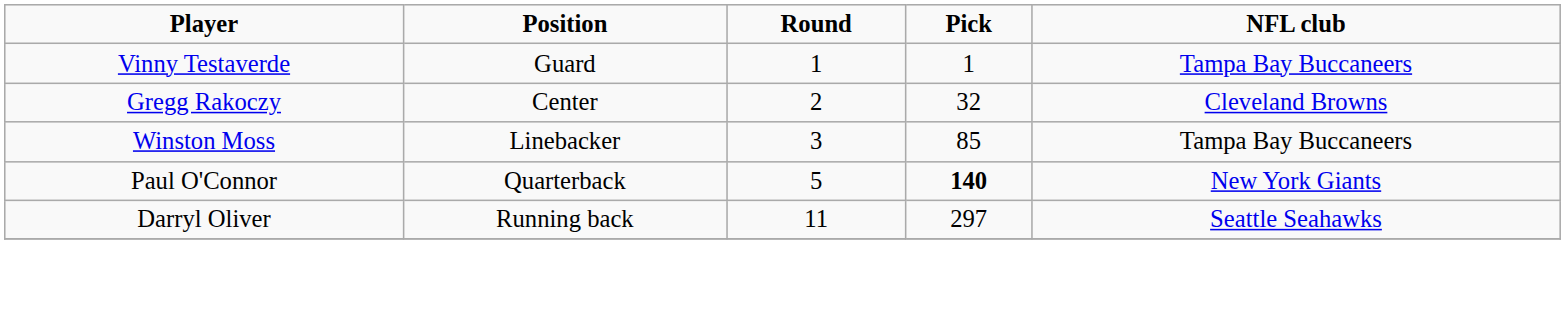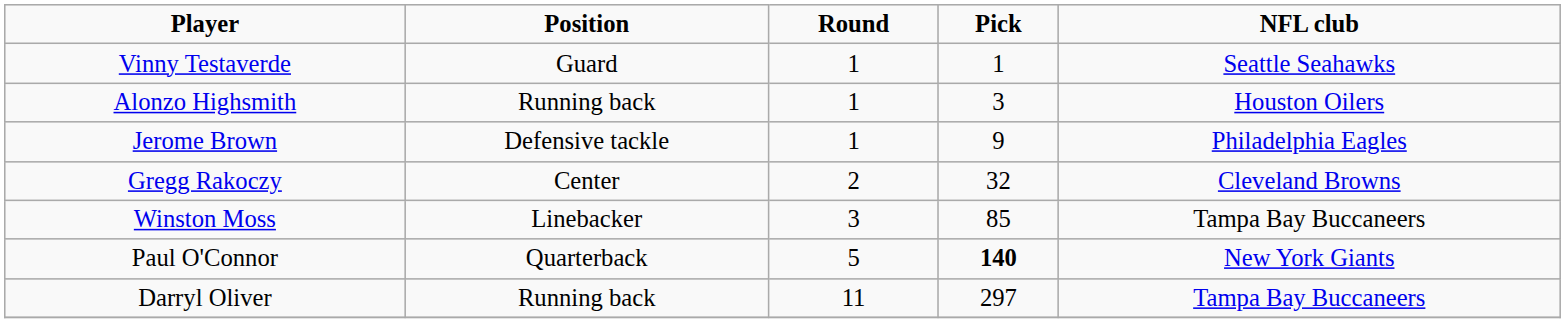(1296, 63) Tampa Bay Buccaneers -> (1309, 63) Seattle Seahawks
+ row: (205, 102)
+ row: (205, 141)
(1296, 219) Seattle Seahawks -> (1309, 297) Tampa Bay Buccaneers
